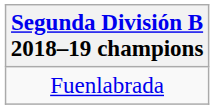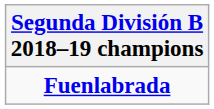(107, 85) normal -> (107, 85) bold
